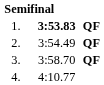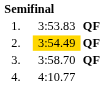(57, 26) bold -> (57, 26) normal
(57, 43) no background -> (57, 43) gold background
